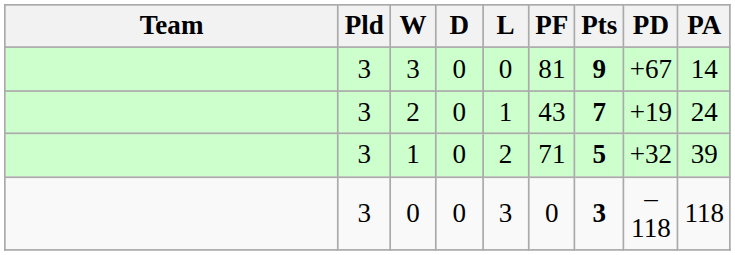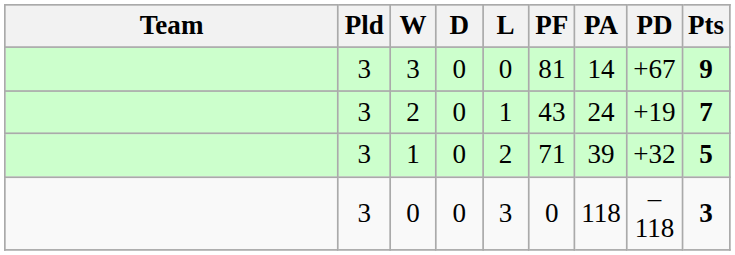columns swapped: (704, 25) <-> (599, 25)
